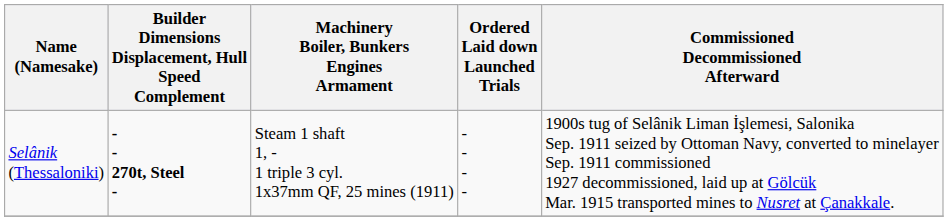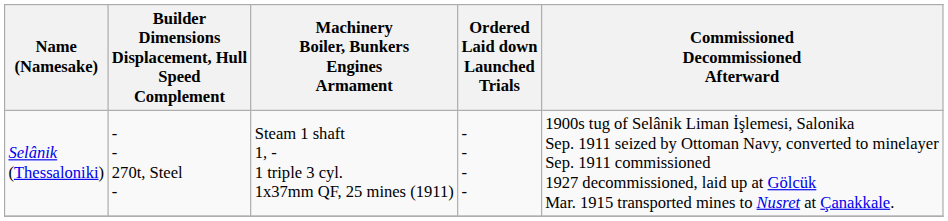(148, 163) bold -> (147, 163) normal
